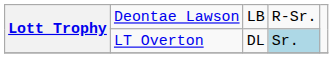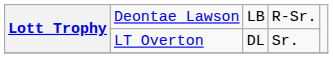(285, 41) lightblue background -> (285, 41) no background
